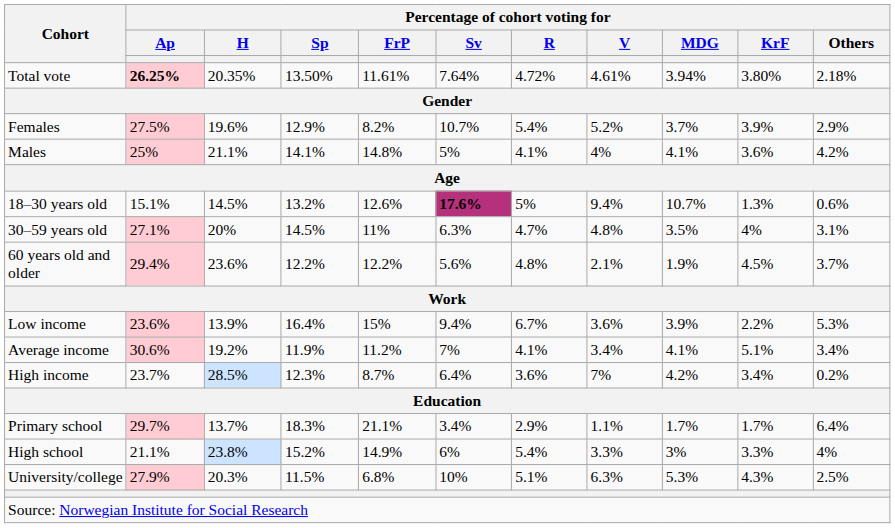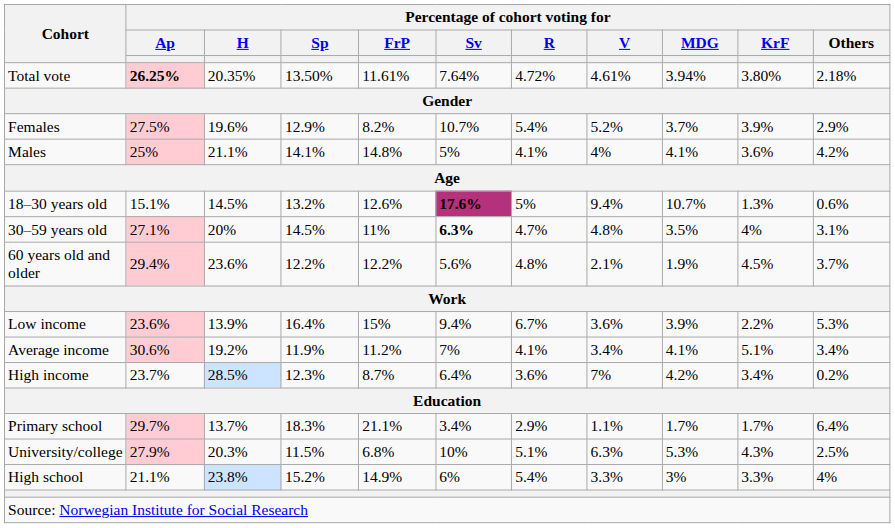(455, 229) normal -> (457, 229) bold
rows swapped: (46, 452) <-> (65, 477)
